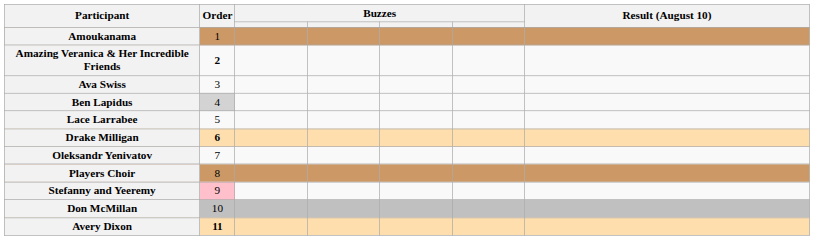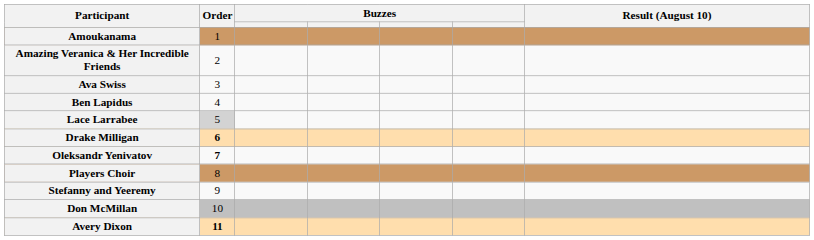(217, 60) bold -> (217, 60) normal
(217, 102) lightgrey background -> (217, 102) no background
(217, 119) no background -> (217, 119) lightgrey background
(217, 155) normal -> (217, 155) bold
(217, 191) pink background -> (217, 191) no background
